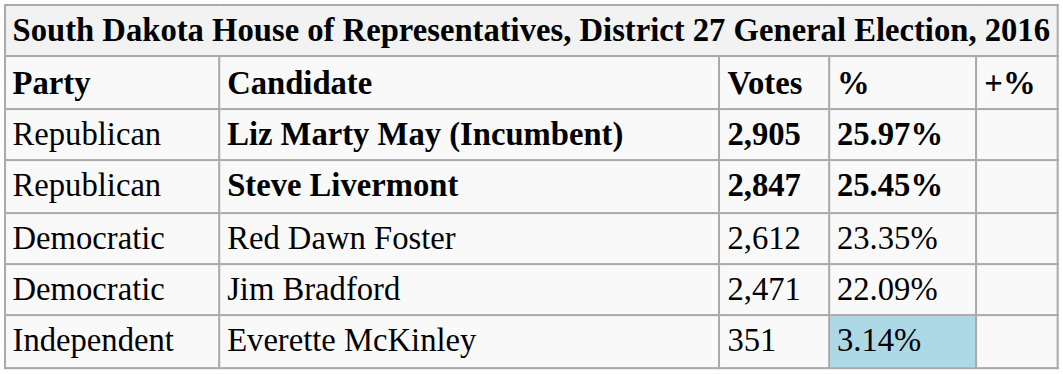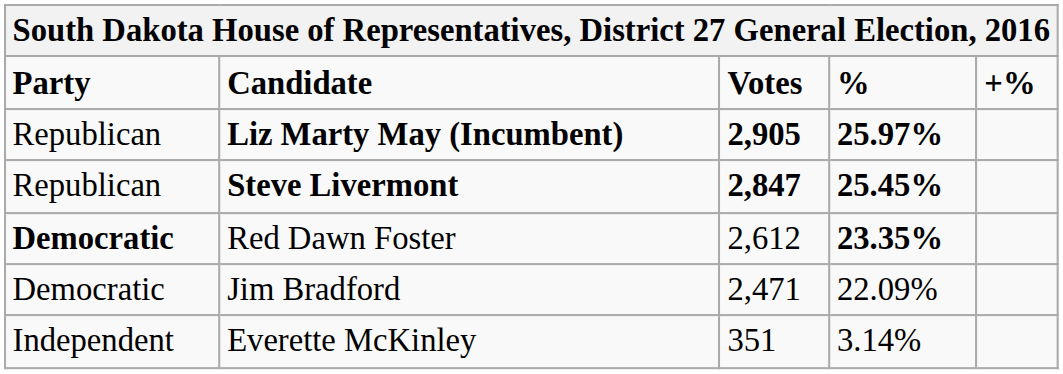(89, 237) normal -> (93, 237) bold
(887, 237) normal -> (890, 237) bold
(879, 340) lightblue background -> (879, 340) no background
